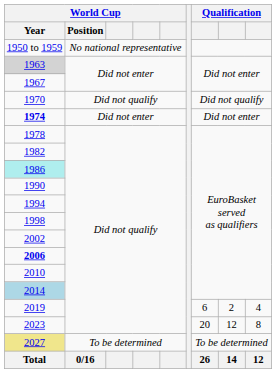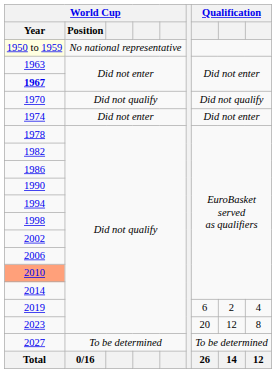(35, 48) no background -> (35, 48) lightyellow background
(35, 65) lightgrey background -> (35, 65) no background
(35, 82) normal -> (35, 82) bold
(35, 117) bold -> (35, 117) normal
(35, 169) paleturquoise background -> (35, 169) no background
(35, 256) bold -> (35, 256) normal
(35, 273) no background -> (35, 273) lightsalmon background
(35, 290) lightblue background -> (35, 290) no background
(35, 342) khaki background -> (35, 342) no background
